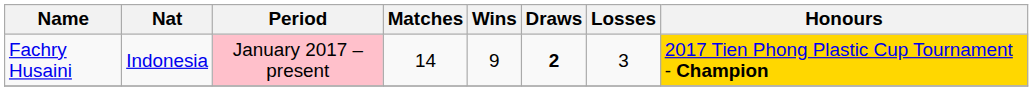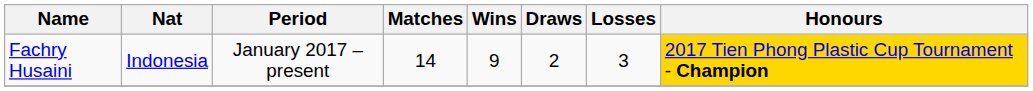(298, 60) pink background -> (298, 60) no background
(554, 60) bold -> (554, 60) normal
